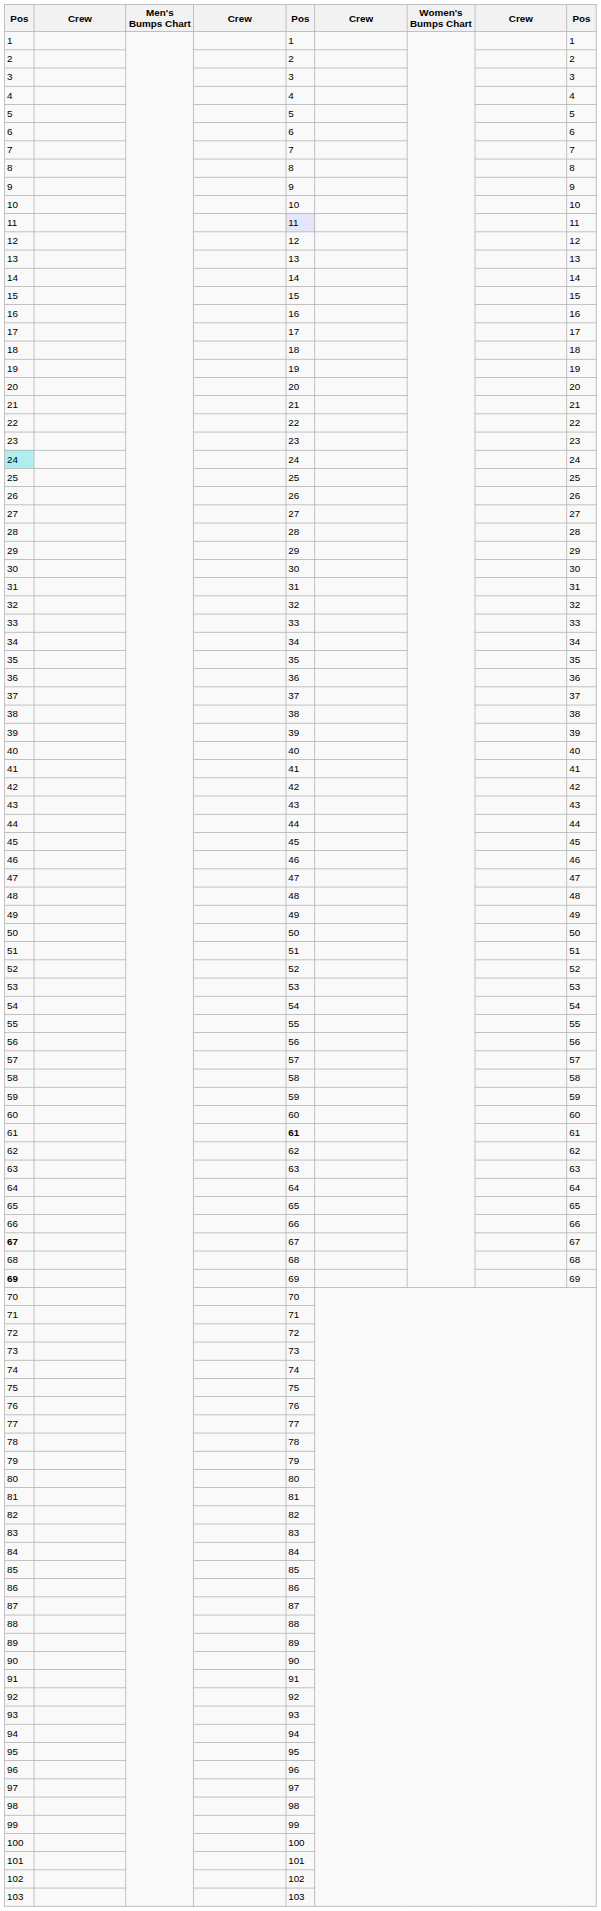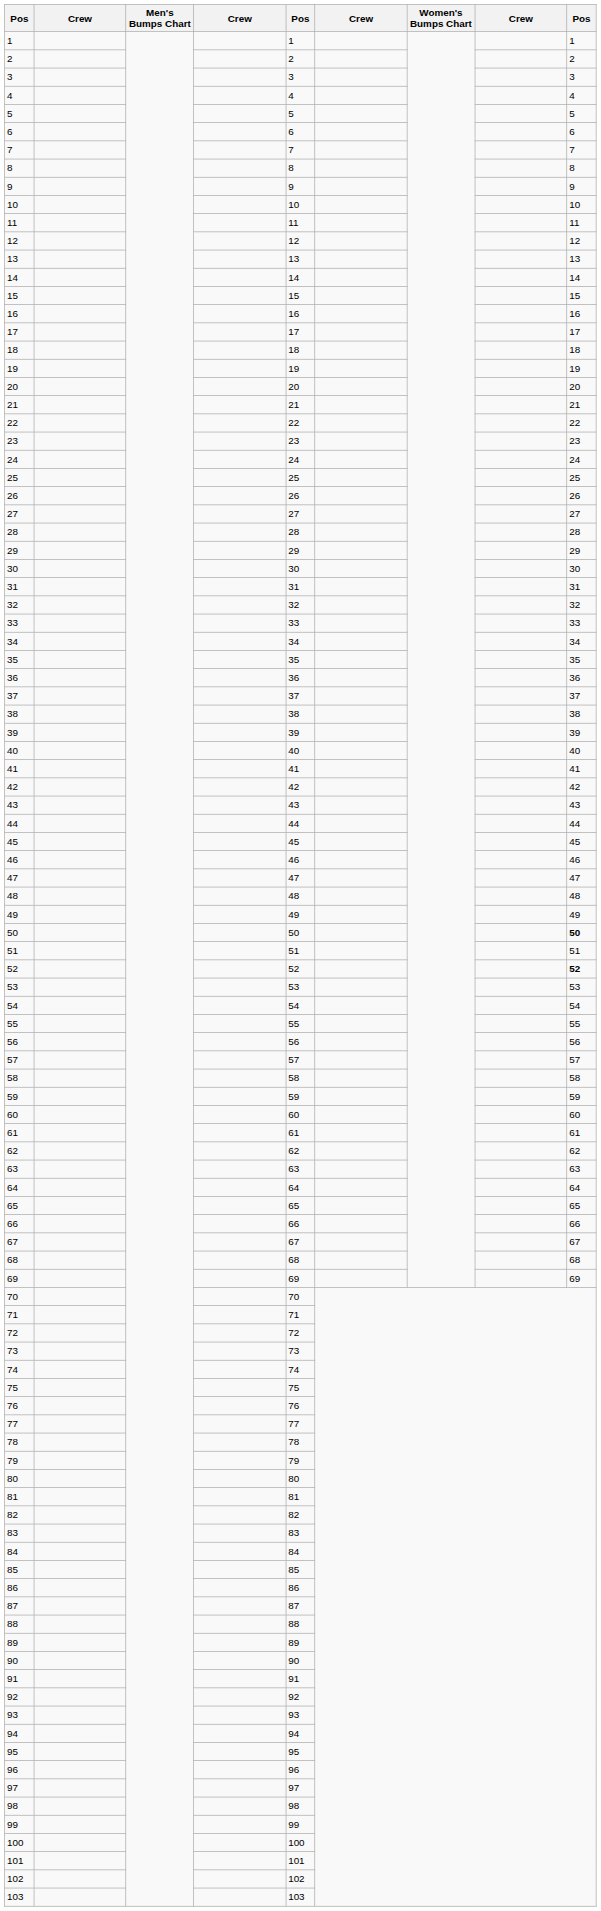(293, 222) lavender background -> (293, 222) no background
(13, 459) paleturquoise background -> (13, 459) no background
(575, 932) normal -> (575, 932) bold
(575, 969) normal -> (575, 969) bold
(294, 1132) bold -> (294, 1132) normal
(13, 1242) bold -> (13, 1242) normal
(13, 1278) bold -> (13, 1278) normal
